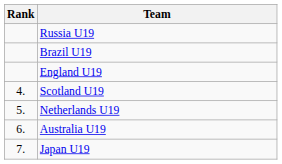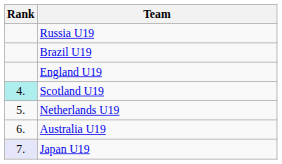(21, 91) no background -> (21, 91) paleturquoise background
(21, 149) no background -> (21, 149) lavender background
